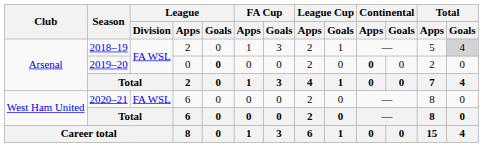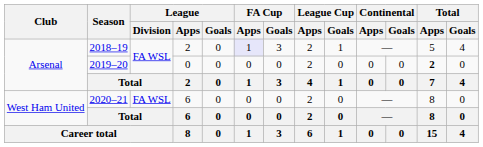(249, 47) no background -> (249, 47) lavender background
(462, 47) lightgrey background -> (462, 47) no background
(218, 64) bold -> (218, 64) normal
(371, 64) bold -> (371, 64) normal
(432, 64) normal -> (432, 64) bold
